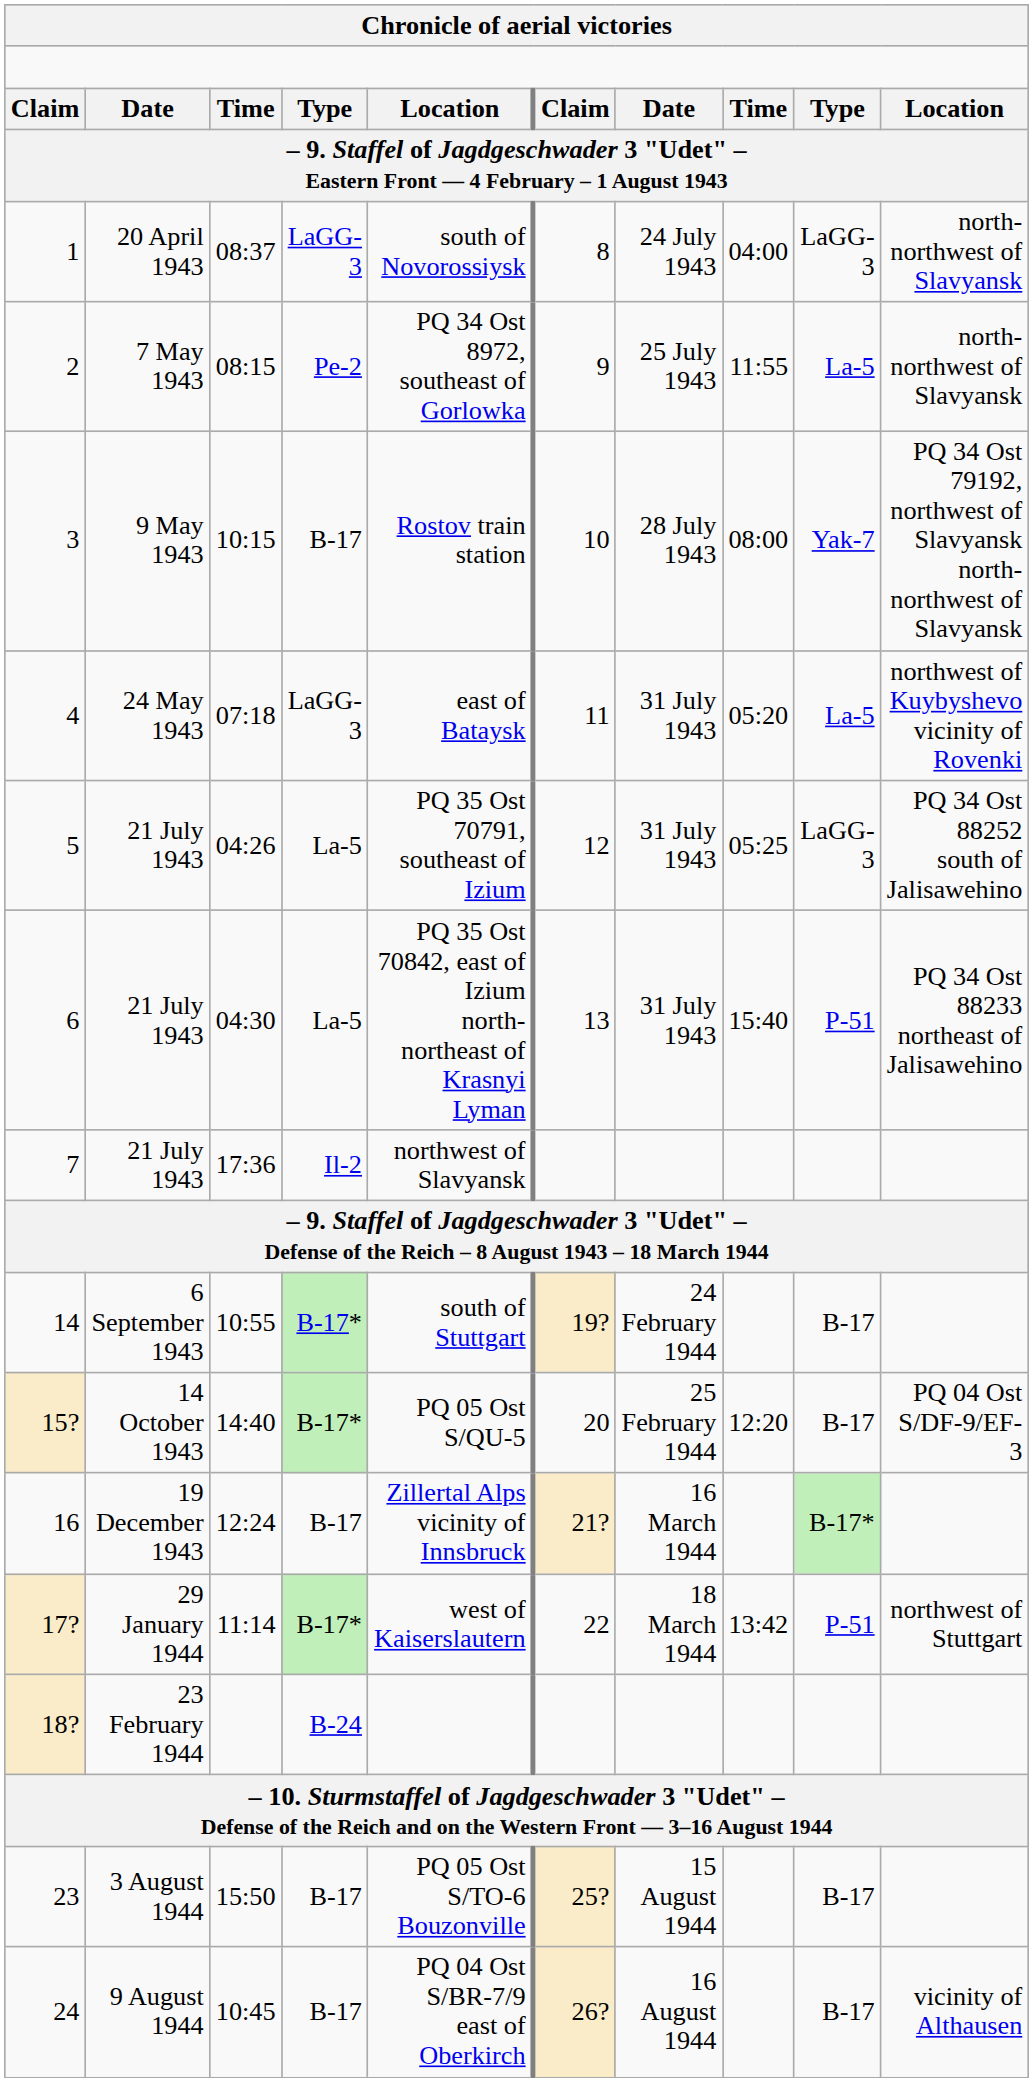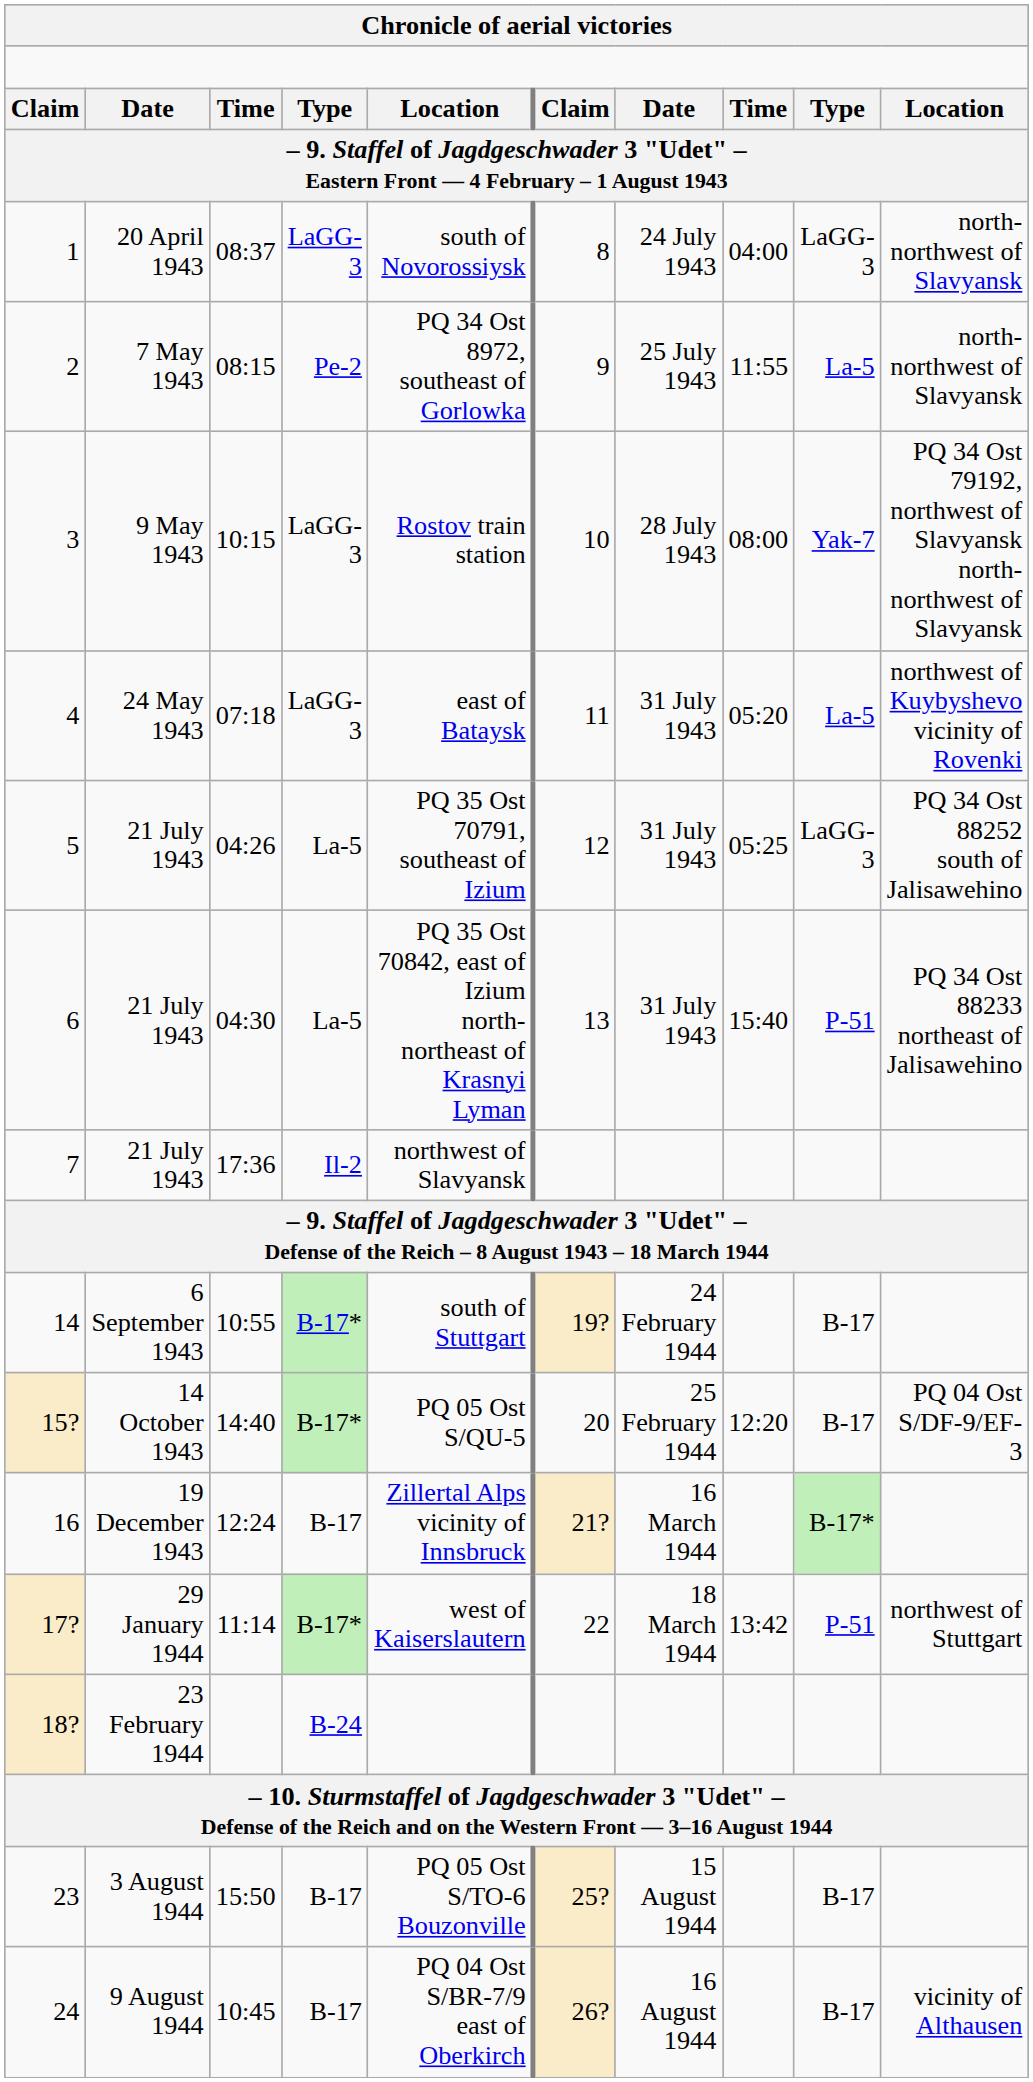(336, 540) B-17 -> (325, 540) LaGG-3
